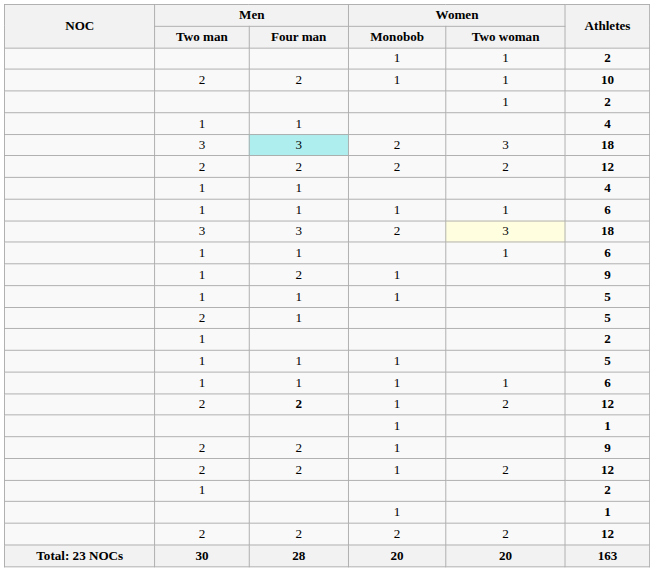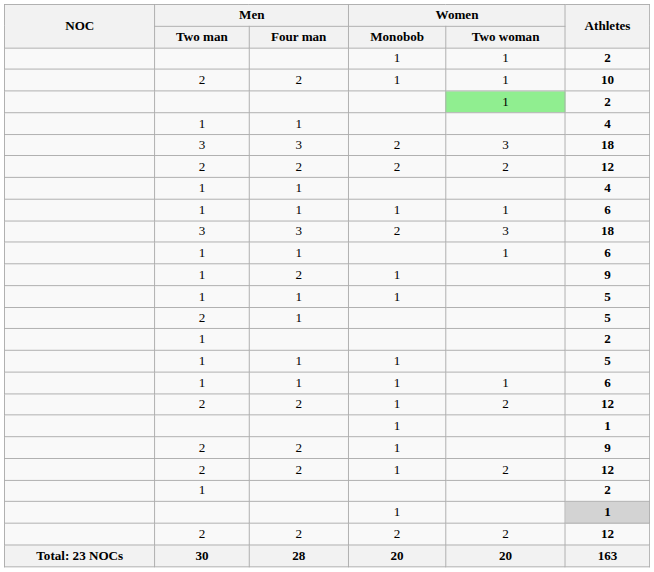(506, 102) no background -> (506, 102) lightgreen background
(299, 145) paleturquoise background -> (299, 145) no background
(506, 231) lightyellow background -> (506, 231) no background
(299, 404) bold -> (299, 404) normal
(608, 512) no background -> (608, 512) lightgrey background
